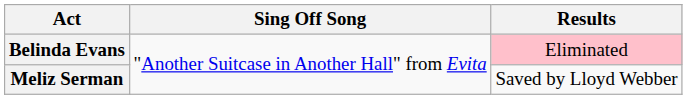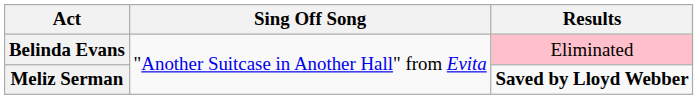(586, 79) normal -> (592, 79) bold
